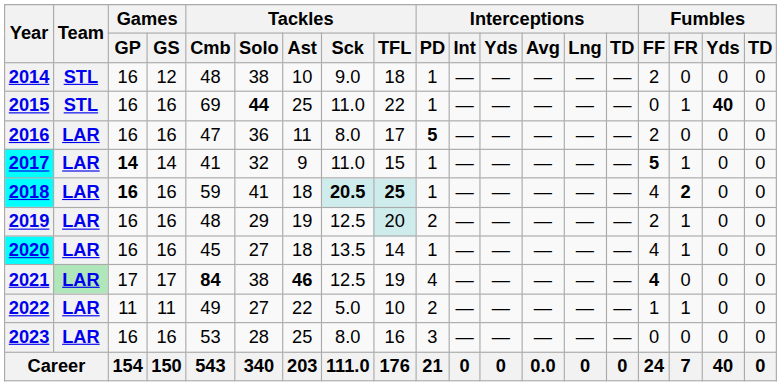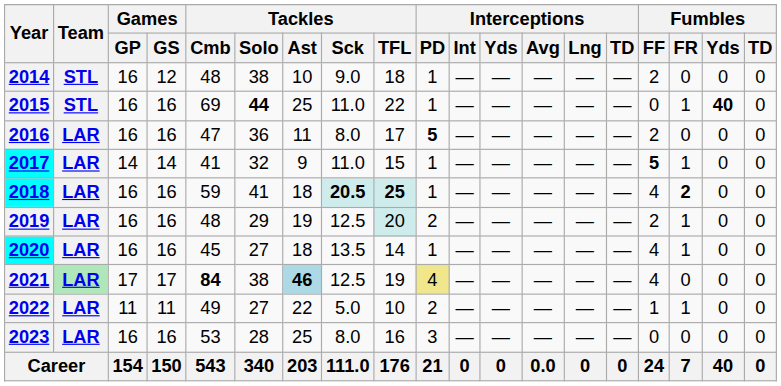(128, 163) bold -> (128, 163) normal
(128, 192) bold -> (128, 192) normal
(302, 279) no background -> (302, 279) lightblue background
(432, 279) no background -> (432, 279) khaki background
(654, 279) bold -> (654, 279) normal
